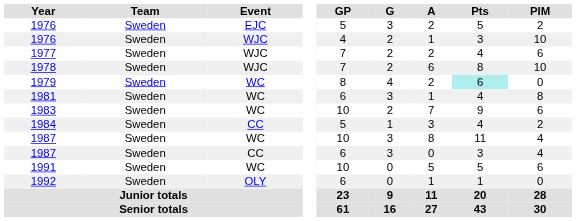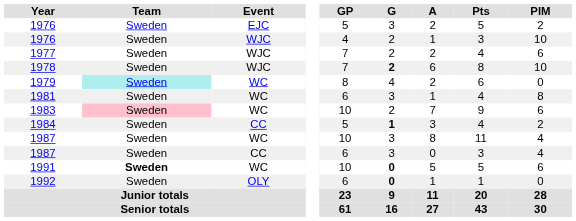(390, 68) normal -> (392, 68) bold
(145, 82) no background -> (147, 82) paleturquoise background
(480, 82) paleturquoise background -> (481, 82) no background
(145, 110) no background -> (147, 110) pink background
(390, 124) normal -> (392, 124) bold
(145, 167) normal -> (147, 167) bold
(390, 167) normal -> (392, 167) bold
(390, 181) normal -> (392, 181) bold
